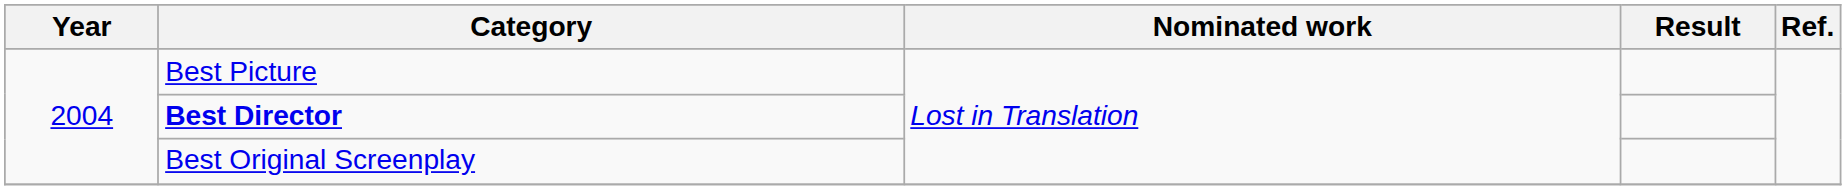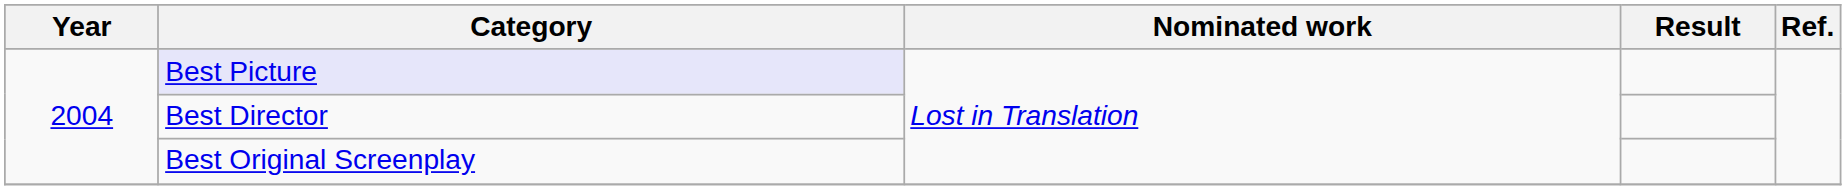(241, 71) no background -> (241, 71) lavender background
(254, 116) bold -> (247, 116) normal
